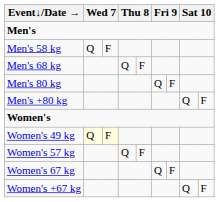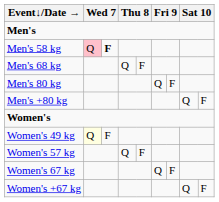(90, 48) no background -> (90, 48) pink background
(108, 48) normal -> (108, 48) bold
(108, 135) lightyellow background -> (108, 135) no background
